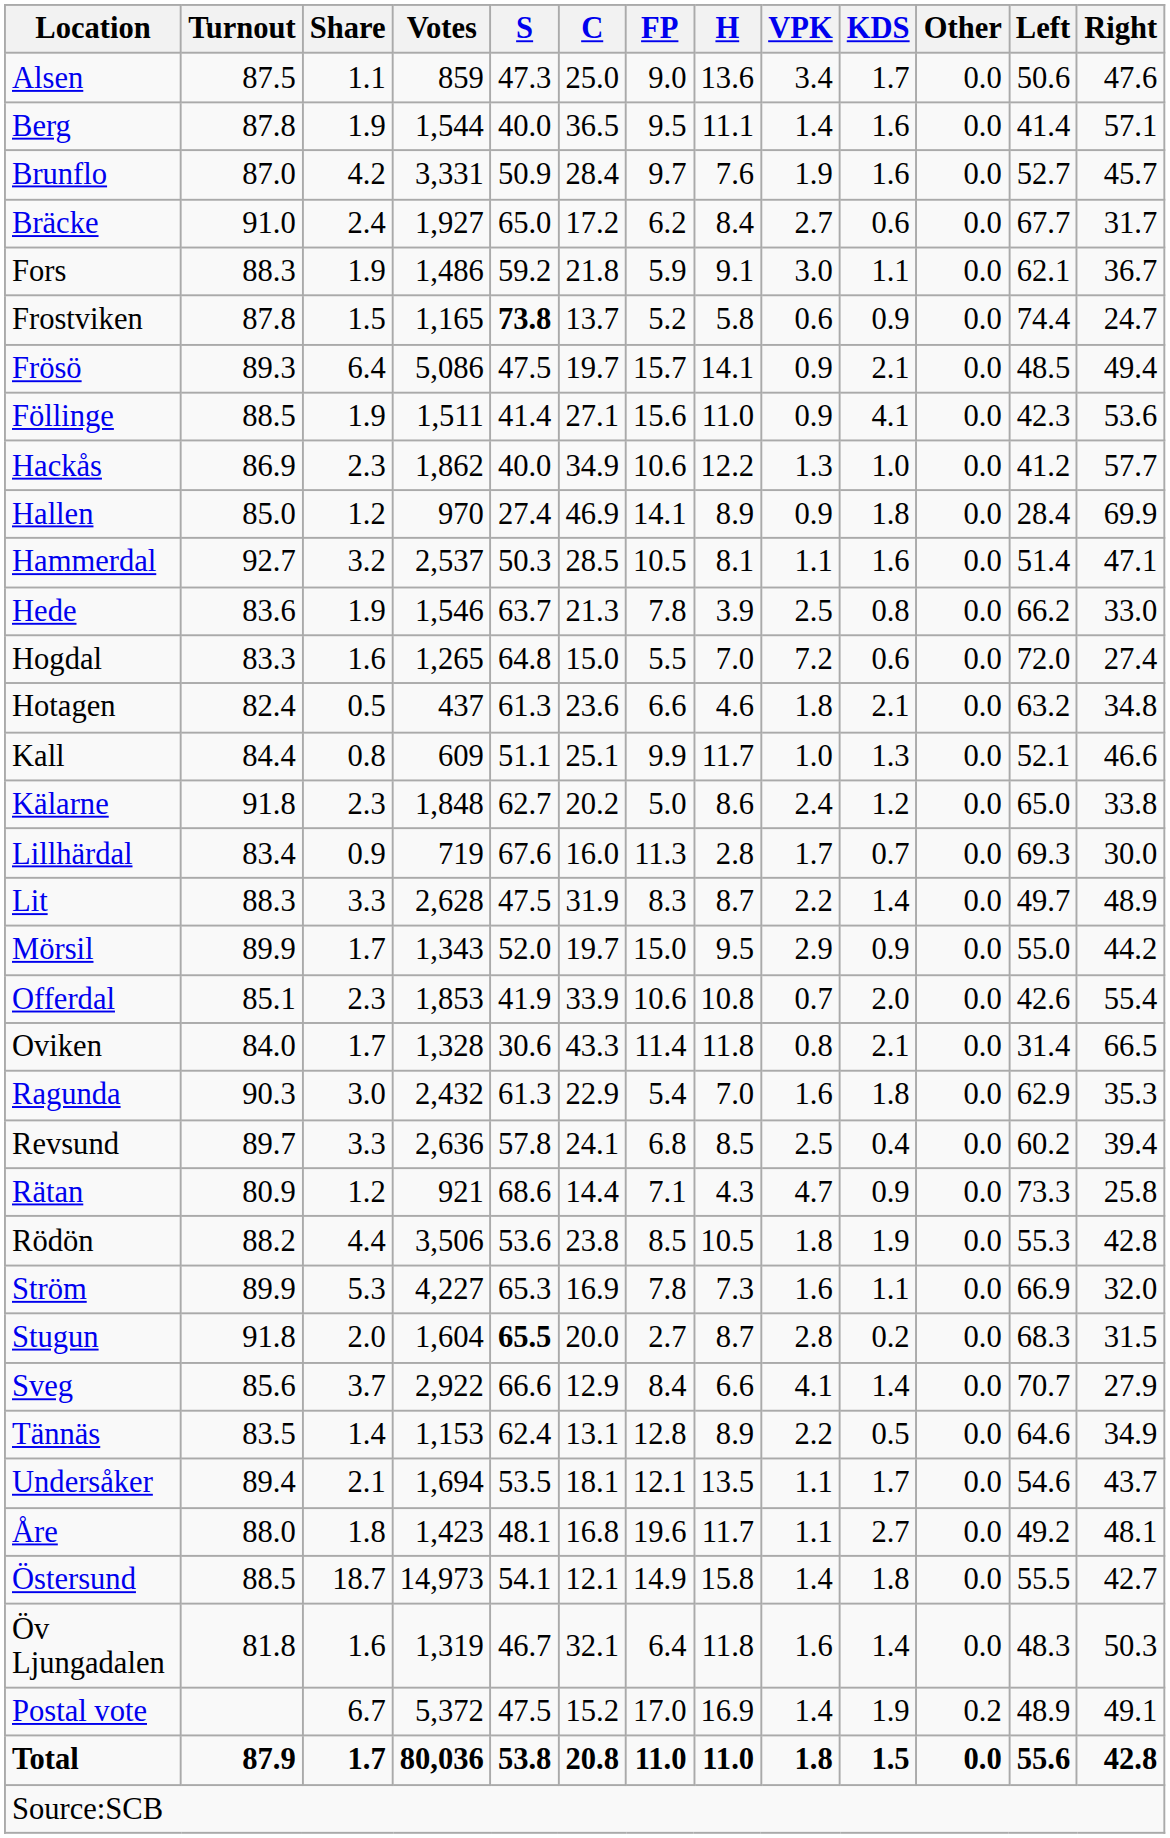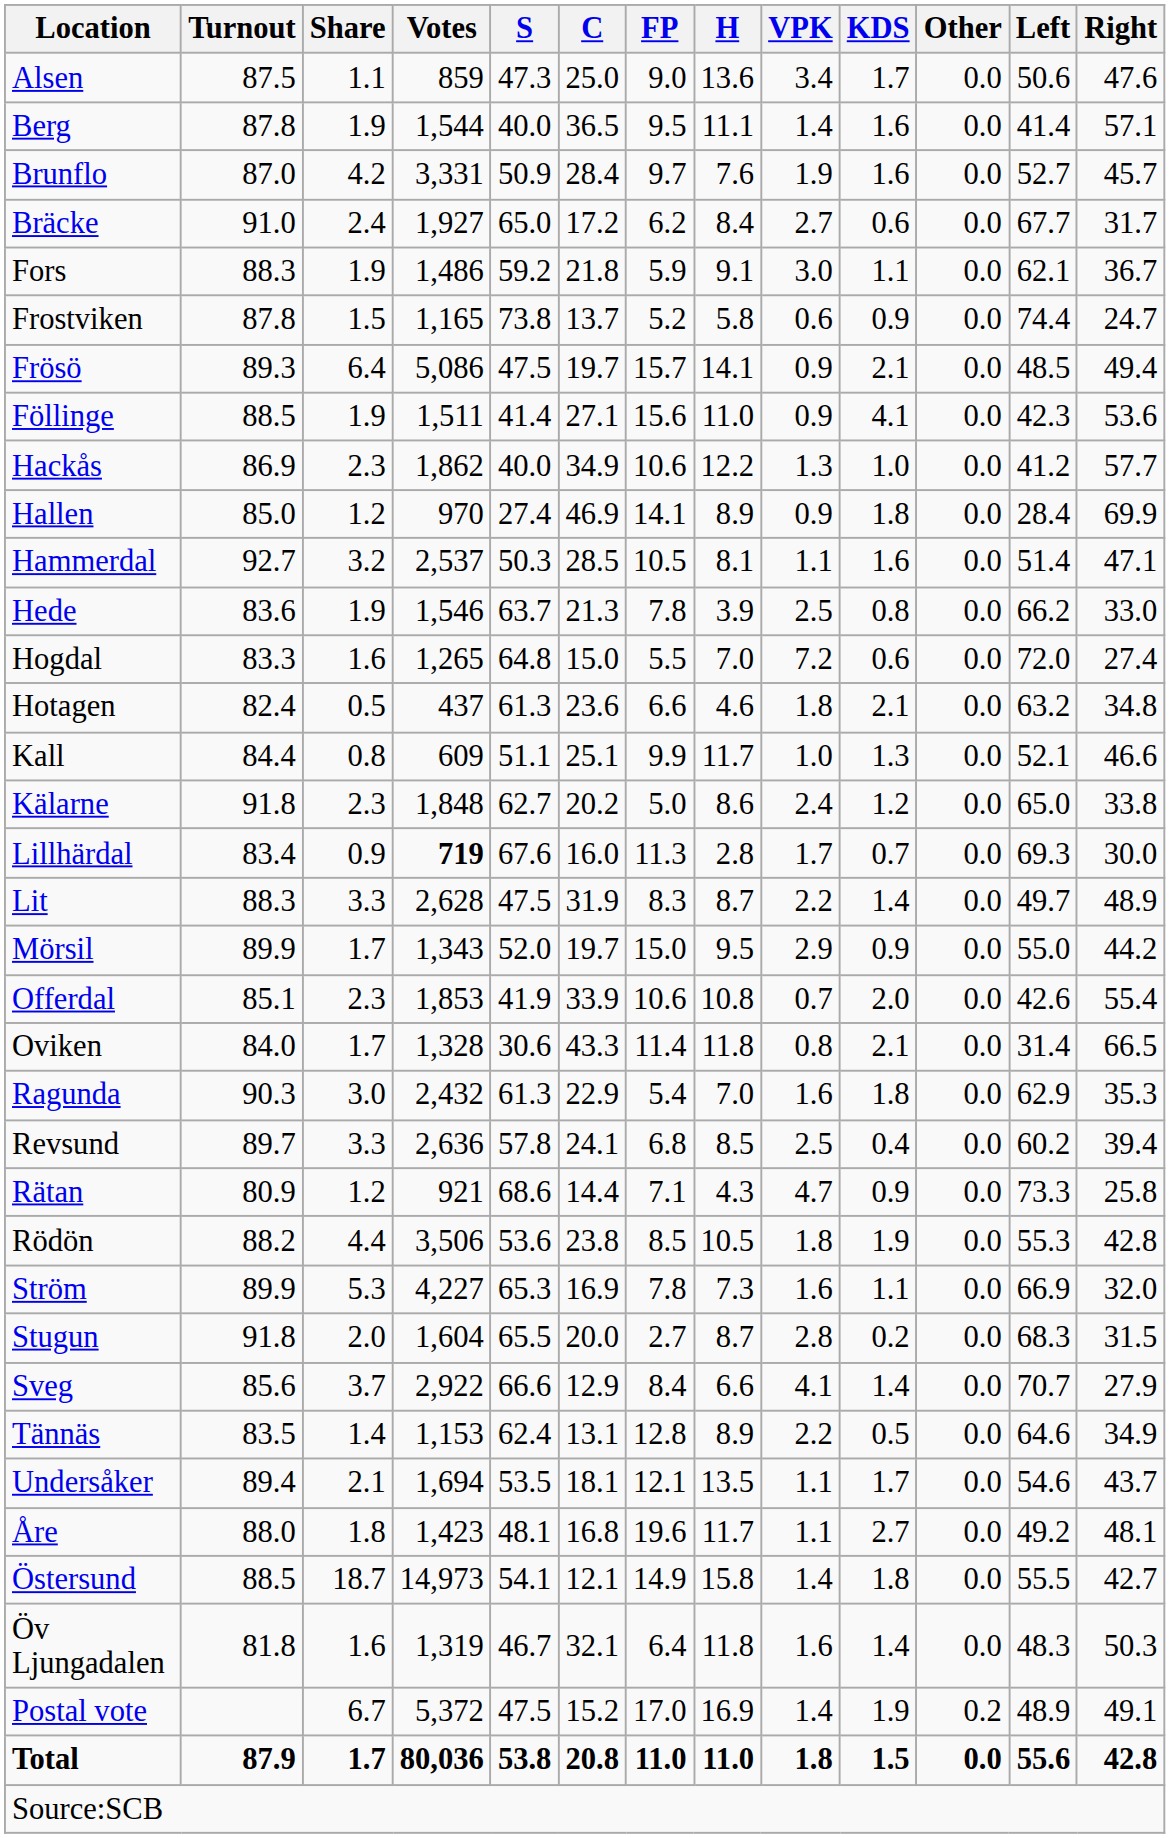(525, 319) bold -> (525, 319) normal
(461, 852) normal -> (461, 852) bold
(525, 1337) bold -> (525, 1337) normal
